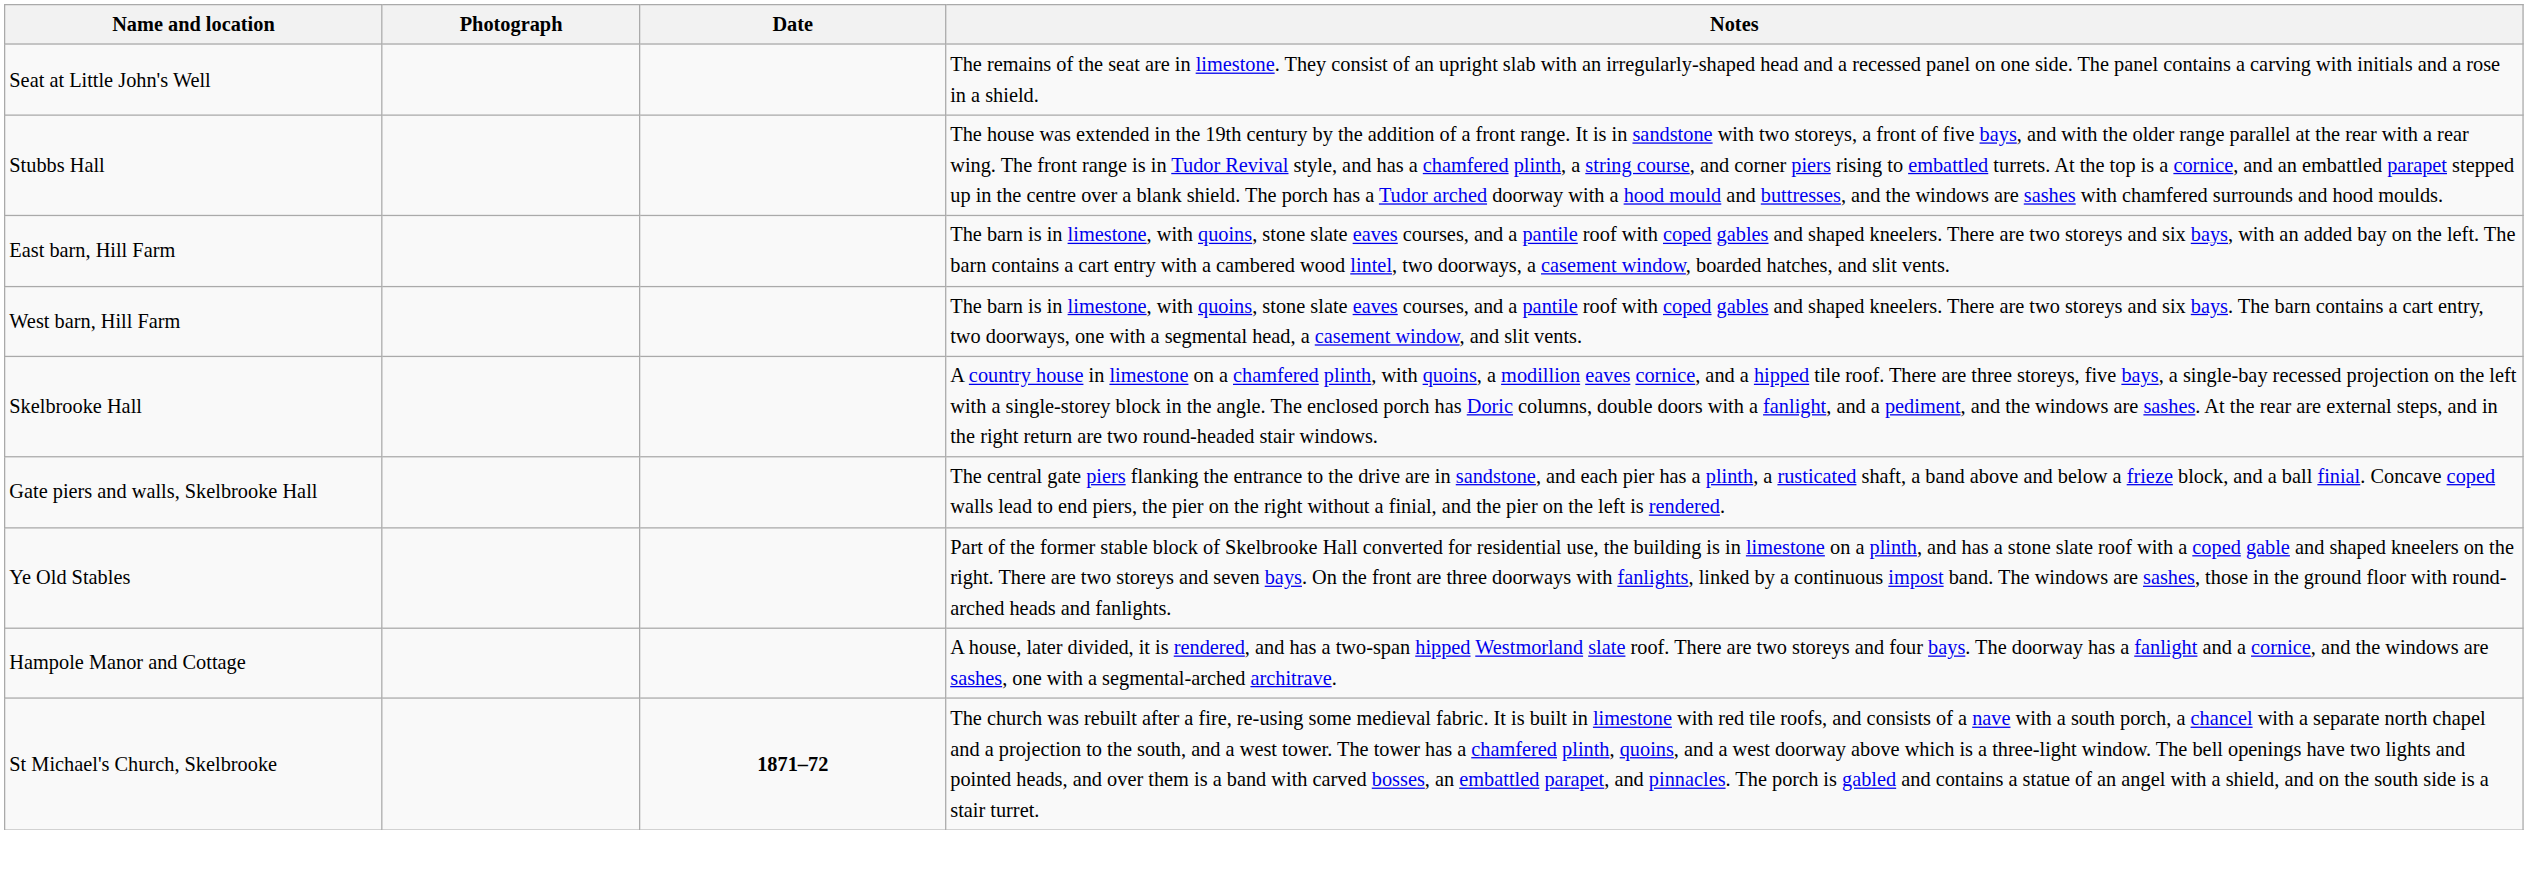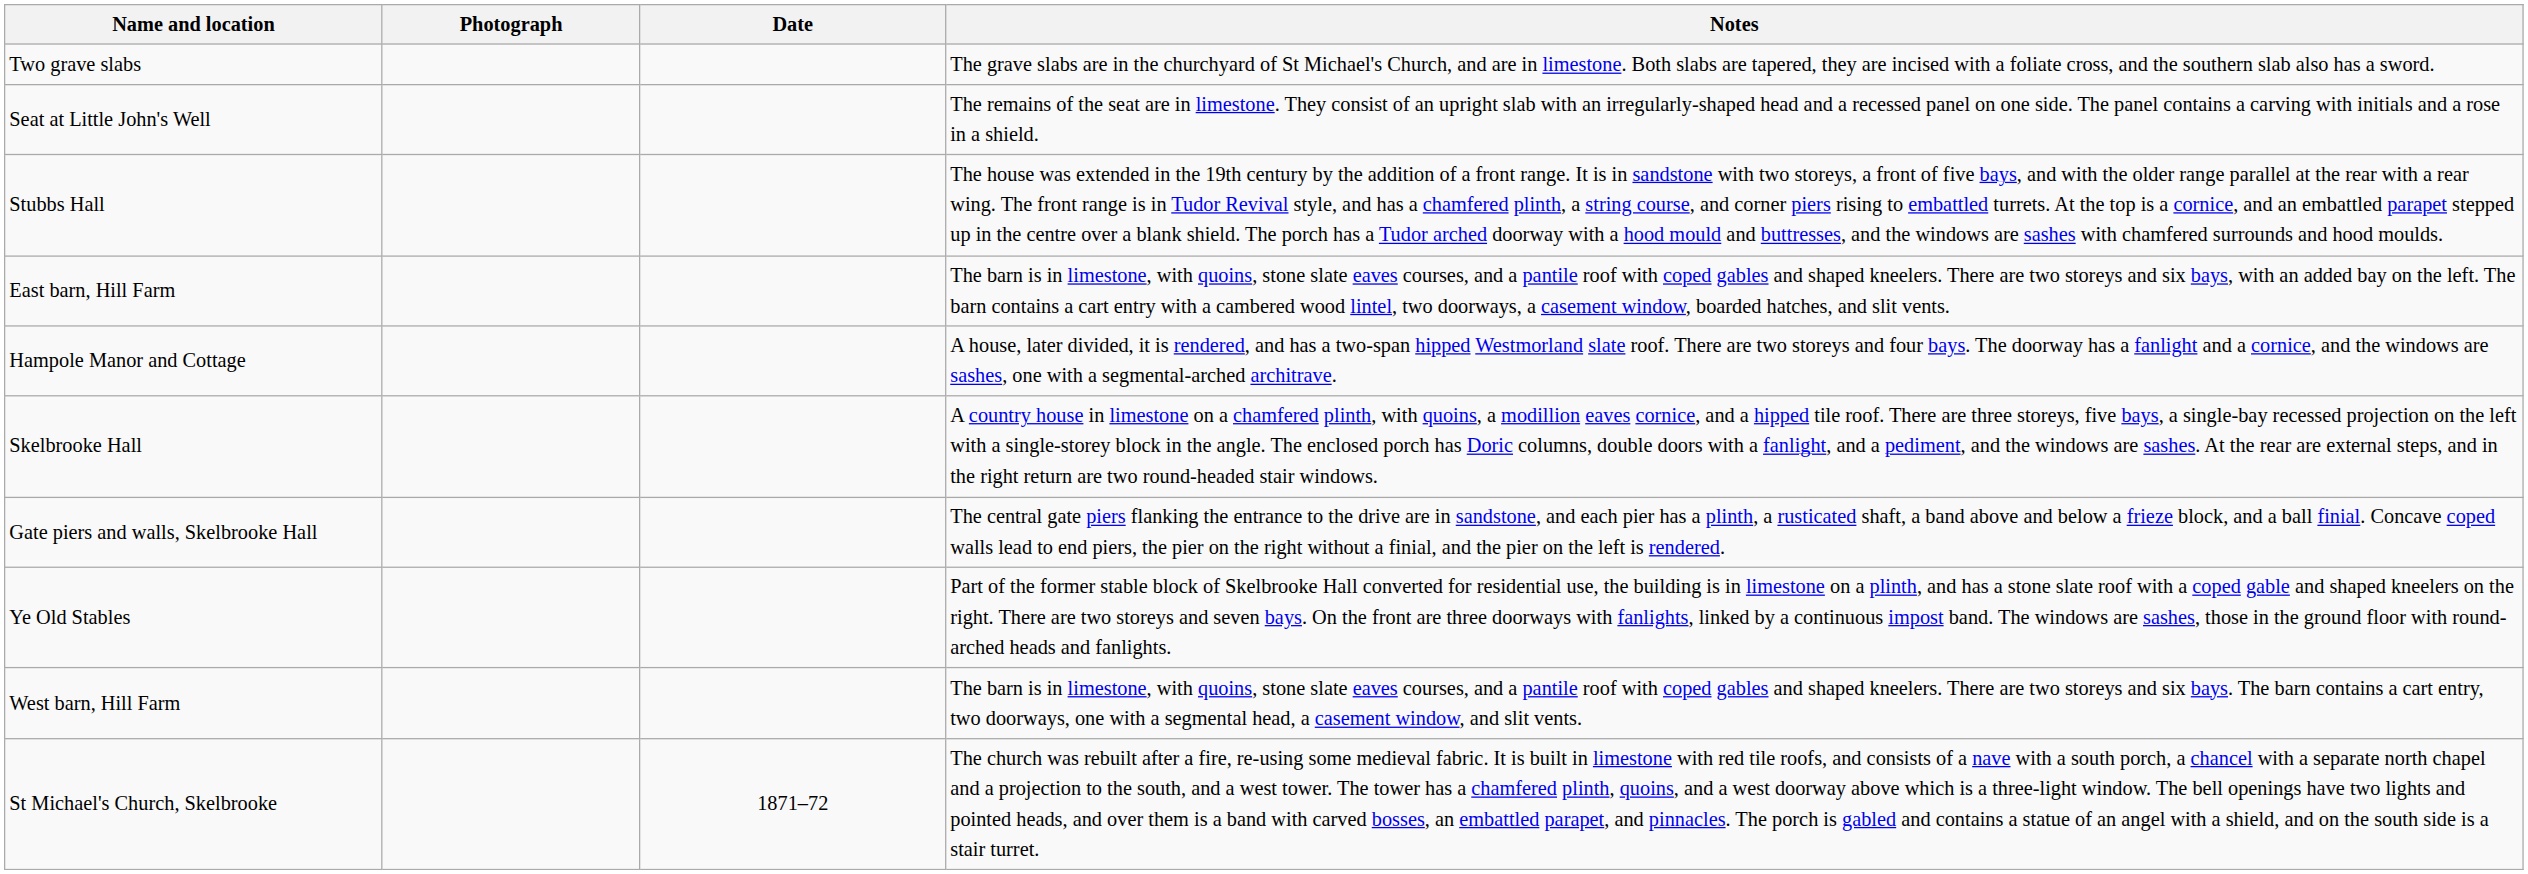+ row: (75, 64)
rows swapped: (95, 320) <-> (128, 663)
(793, 764) bold -> (793, 803) normal
